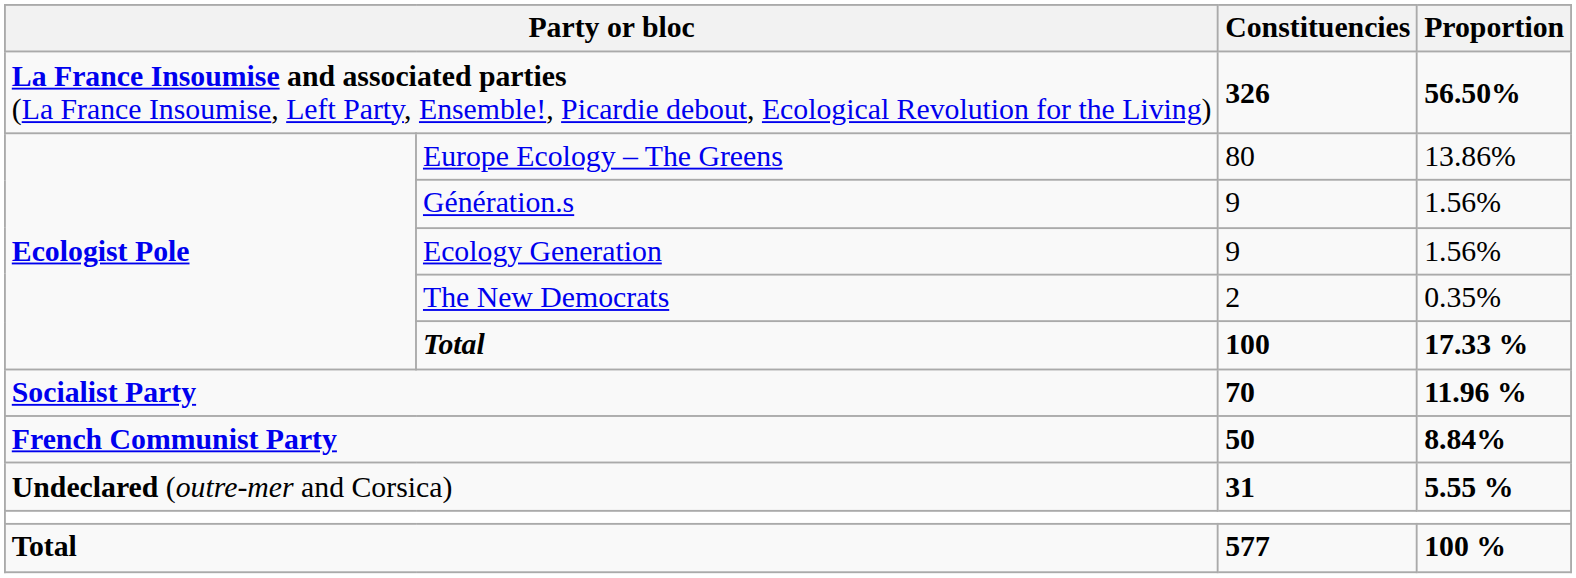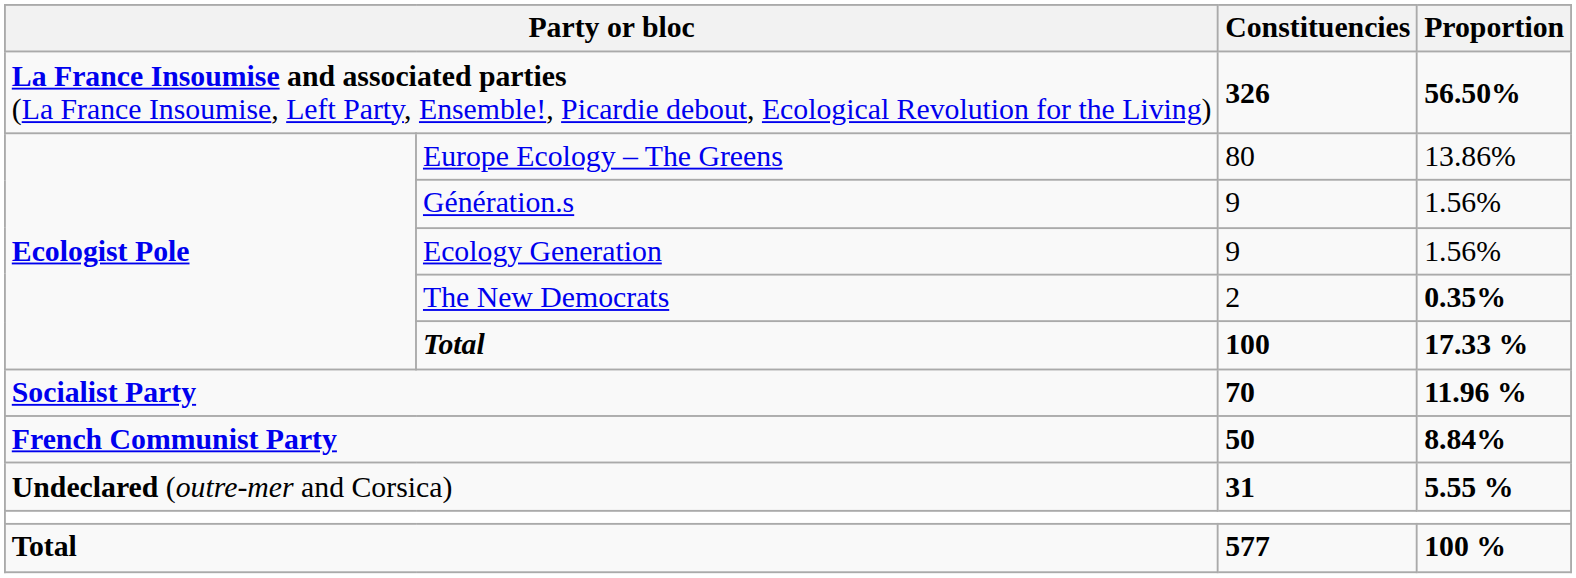(1463, 297) normal -> (1465, 297) bold
